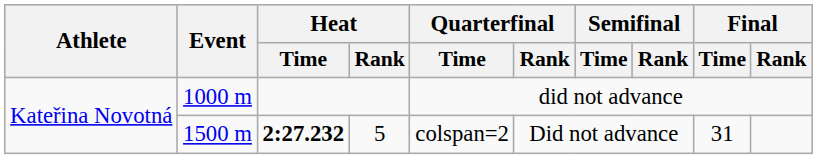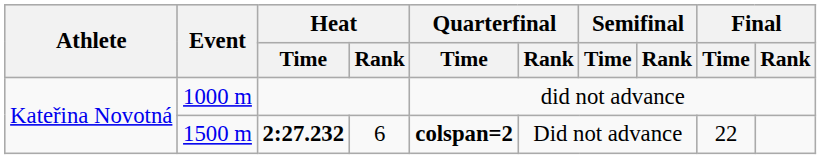(380, 134) 5 -> (380, 134) 6
(462, 134) normal -> (464, 134) bold
(722, 134) 31 -> (726, 134) 22
